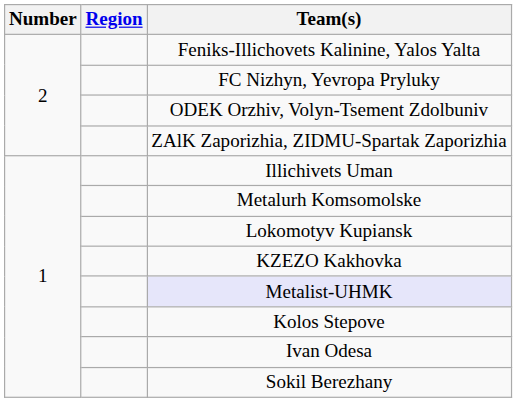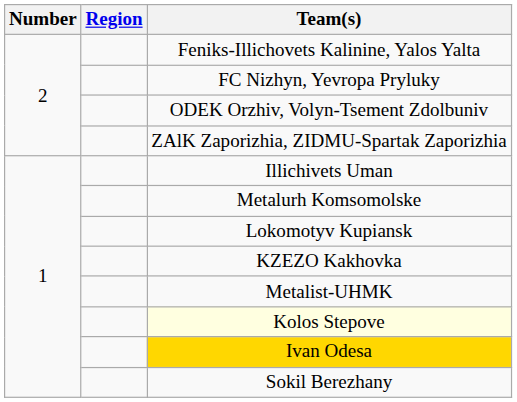(329, 291) lavender background -> (329, 291) no background
(329, 321) no background -> (329, 321) lightyellow background
(329, 351) no background -> (329, 351) gold background
